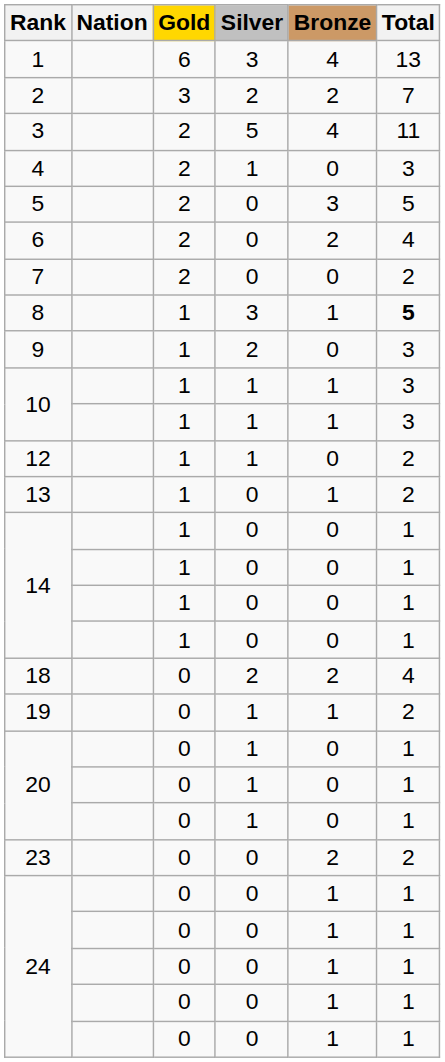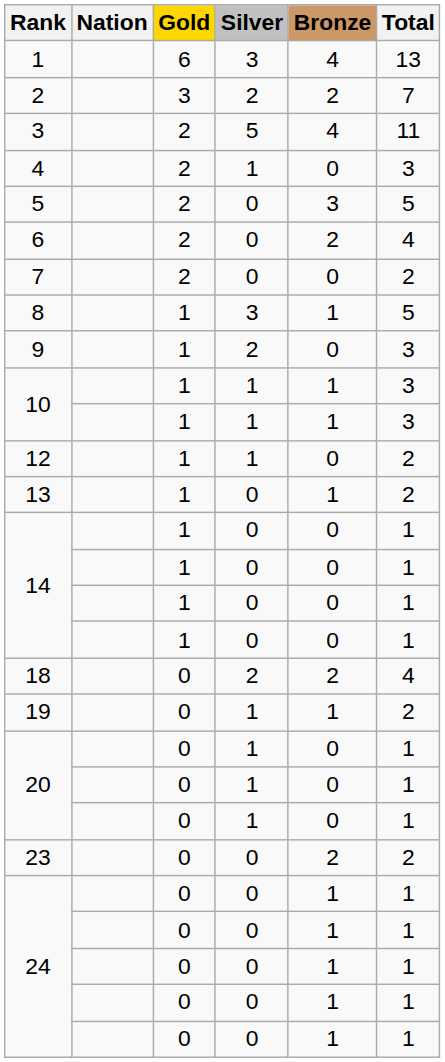(408, 312) bold -> (408, 312) normal
